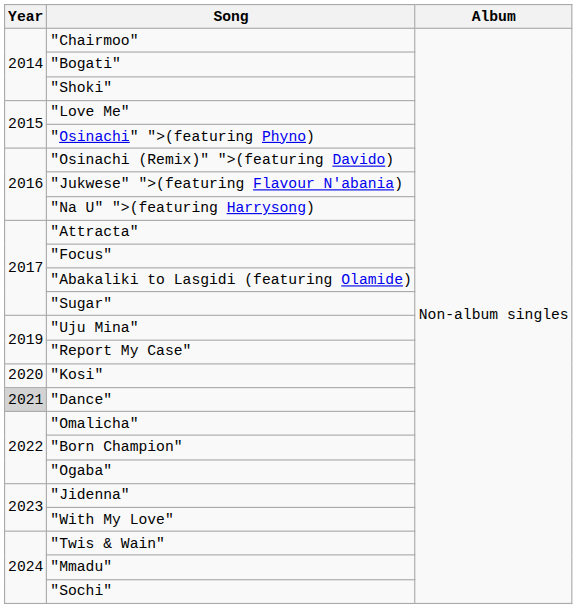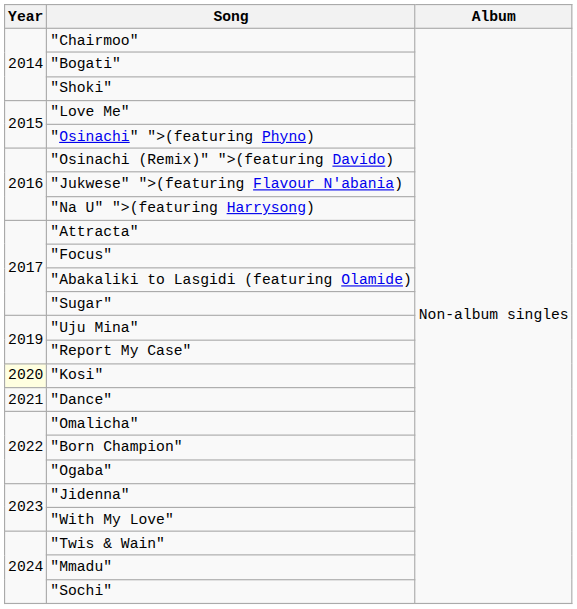(26, 376) no background -> (26, 376) lightyellow background
(26, 400) lightgrey background -> (26, 400) no background
